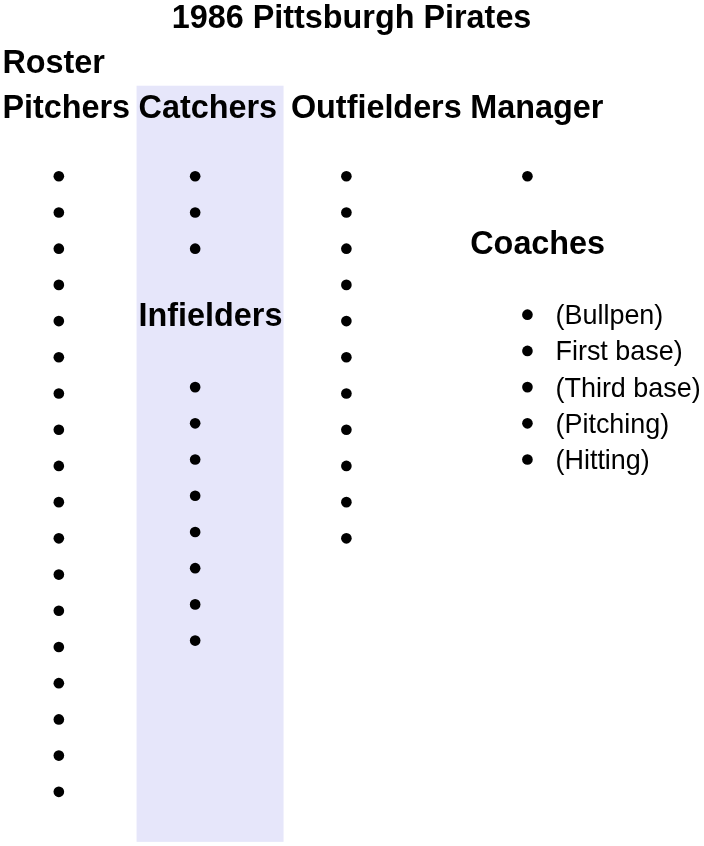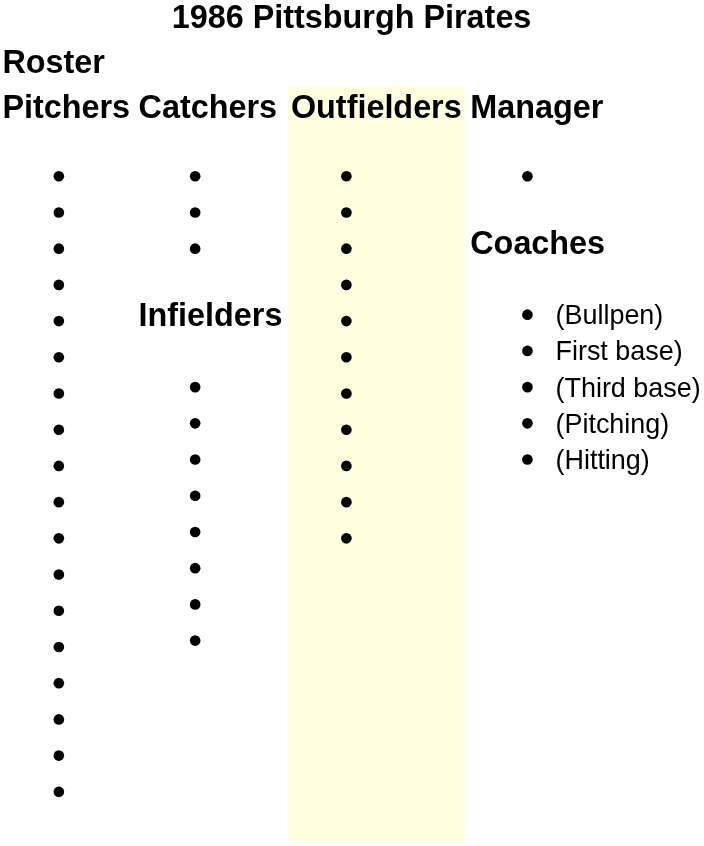(210, 372) lavender background -> (210, 372) no background
(376, 321) no background -> (376, 321) lightyellow background
